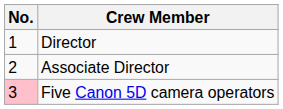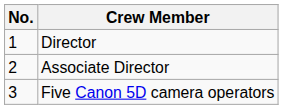(13, 92) pink background -> (13, 92) no background
